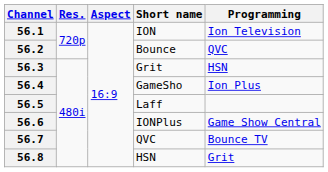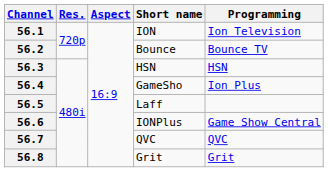(218, 49) QVC -> (238, 49) Bounce TV
(149, 67) Grit -> (146, 67) HSN
(238, 139) Bounce TV -> (218, 139) QVC
(146, 158) HSN -> (149, 158) Grit
